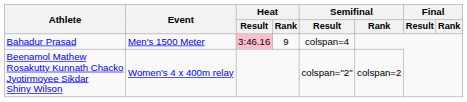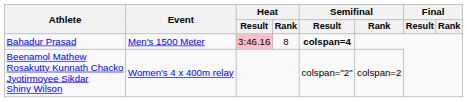(286, 42) 9 -> (286, 42) 8
(327, 42) normal -> (327, 42) bold
